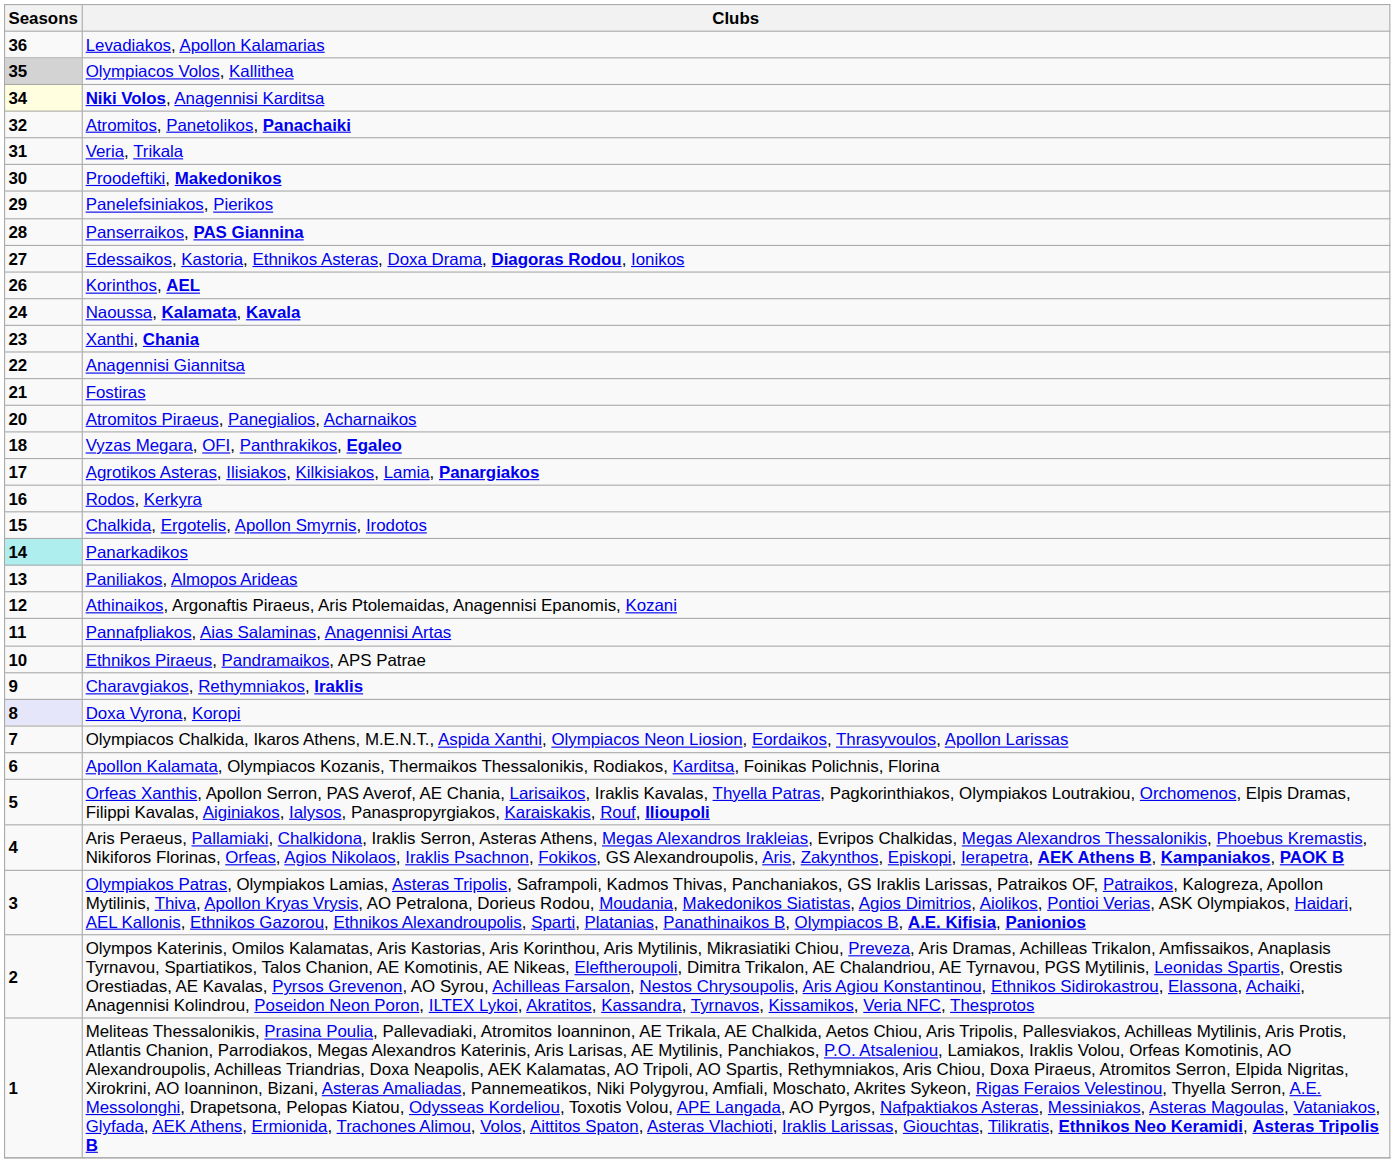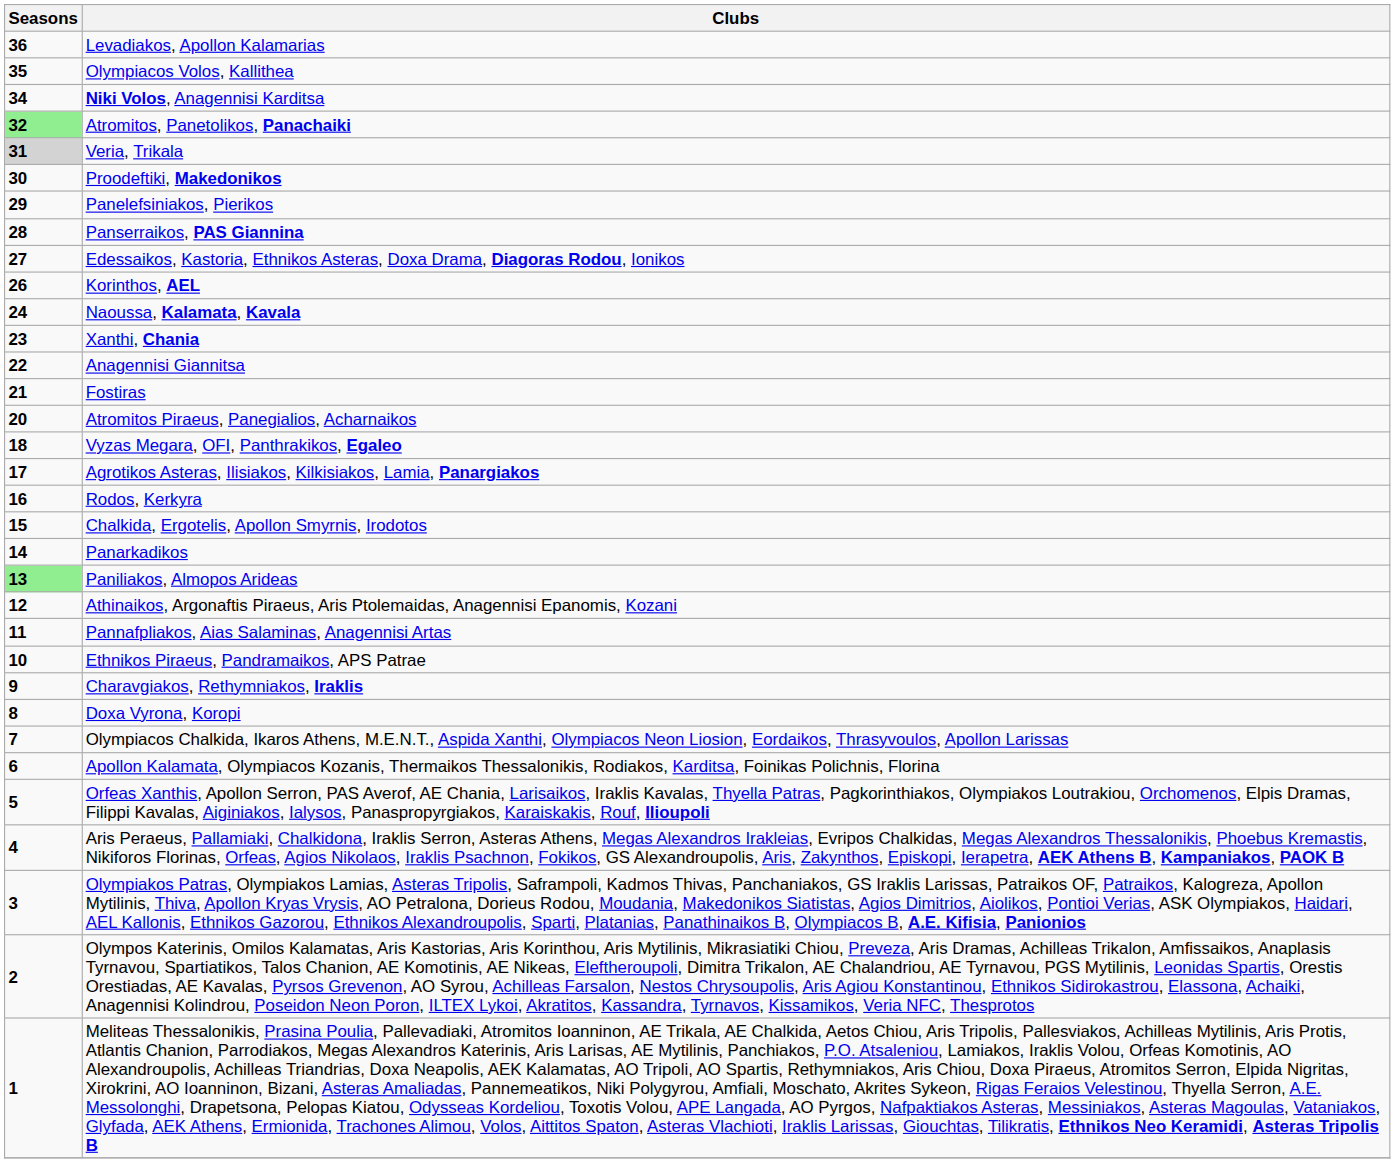(18, 72) lightgrey background -> (18, 72) no background
(18, 98) lightyellow background -> (18, 98) no background
(18, 125) no background -> (18, 125) lightgreen background
(18, 152) no background -> (18, 152) lightgrey background
(18, 552) paleturquoise background -> (18, 552) no background
(18, 579) no background -> (18, 579) lightgreen background
(13, 713) lavender background -> (13, 713) no background
